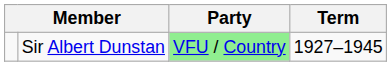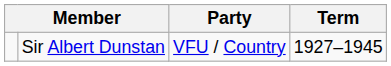(229, 46) lightgreen background -> (229, 46) no background
